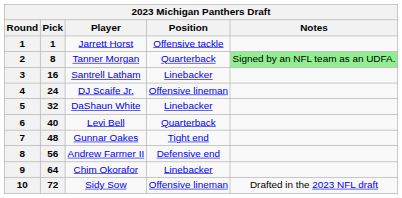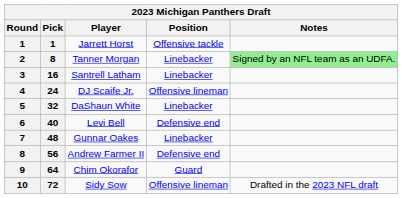(188, 59) Quarterback -> (188, 59) Linebacker
(188, 122) Quarterback -> (188, 122) Defensive end
(188, 138) Tight end -> (188, 138) Linebacker
(188, 169) Linebacker -> (188, 169) Guard
